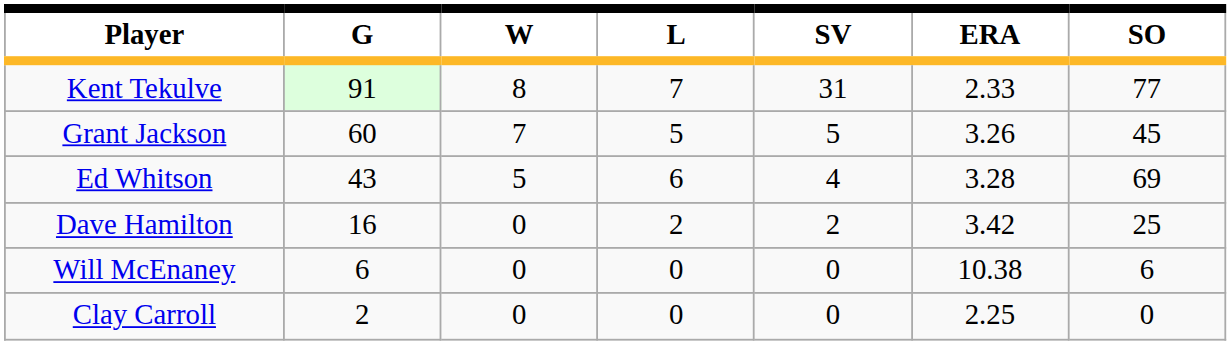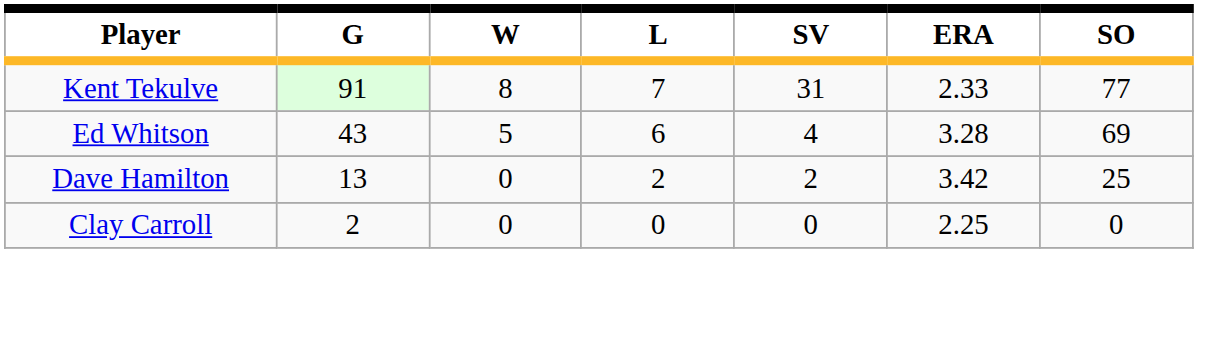- row: (144, 133)
(362, 224) 16 -> (353, 178) 13
- row: (144, 270)
